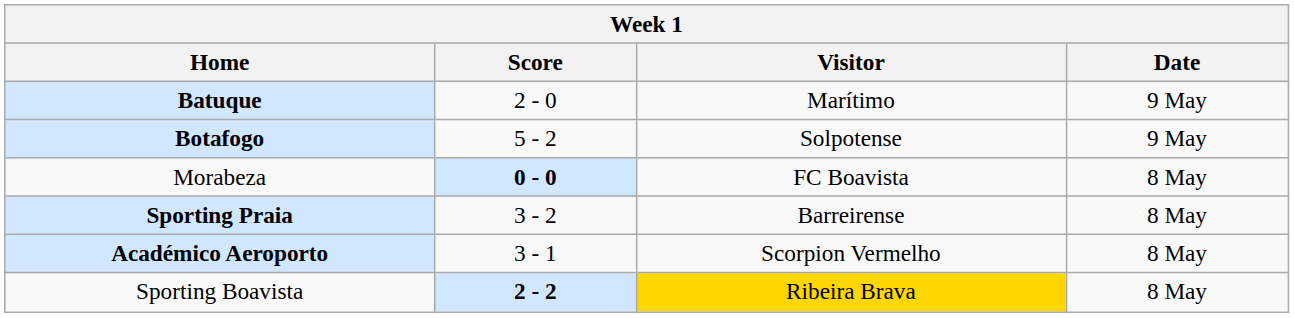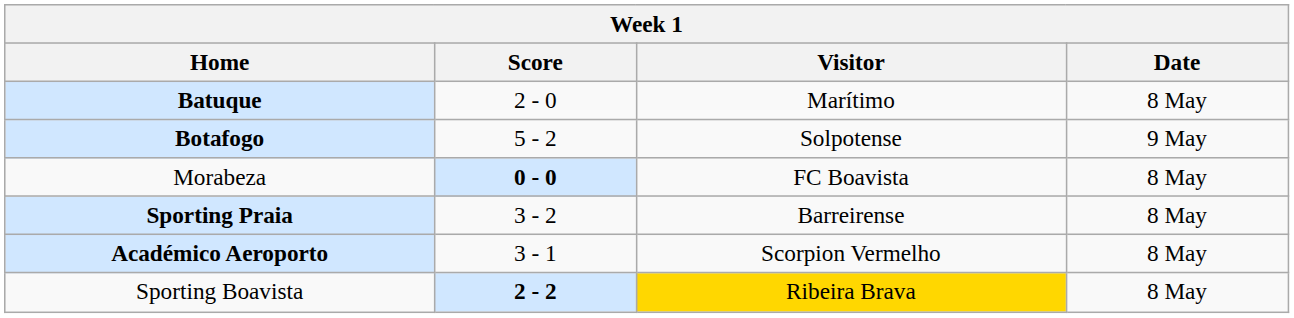(1177, 100) 9 May -> (1177, 100) 8 May
